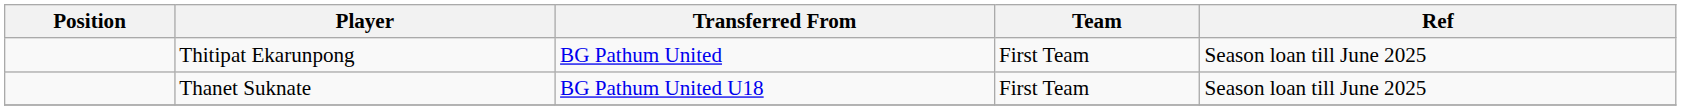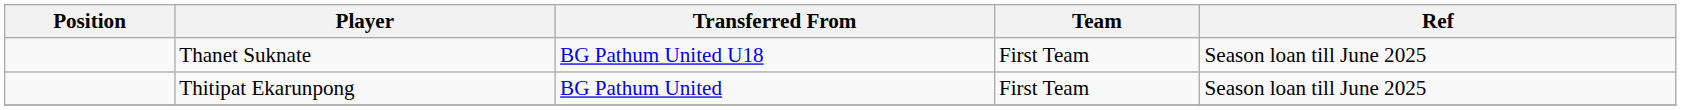rows swapped: (245, 88) <-> (267, 54)
